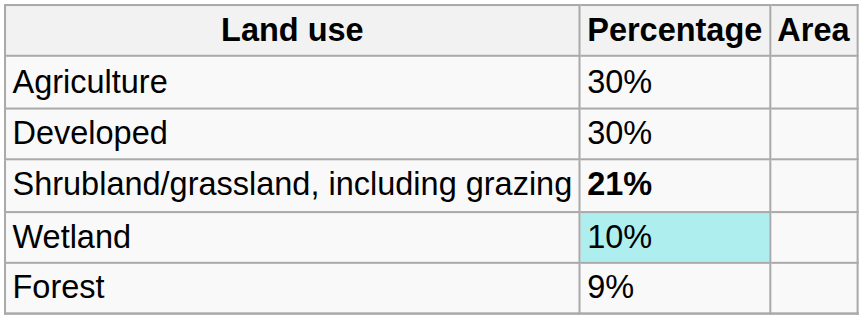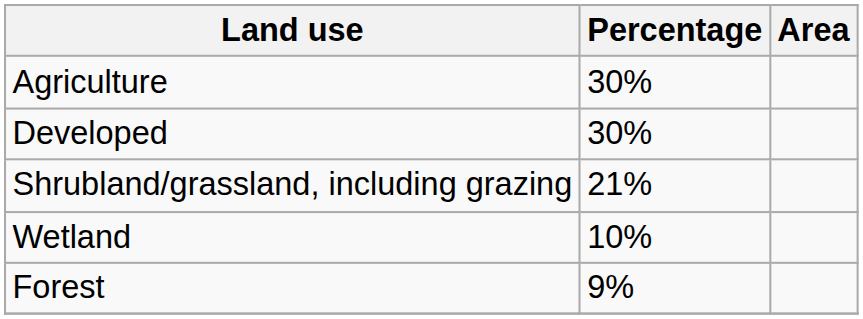(620, 184) bold -> (620, 184) normal
(620, 236) paleturquoise background -> (620, 236) no background
